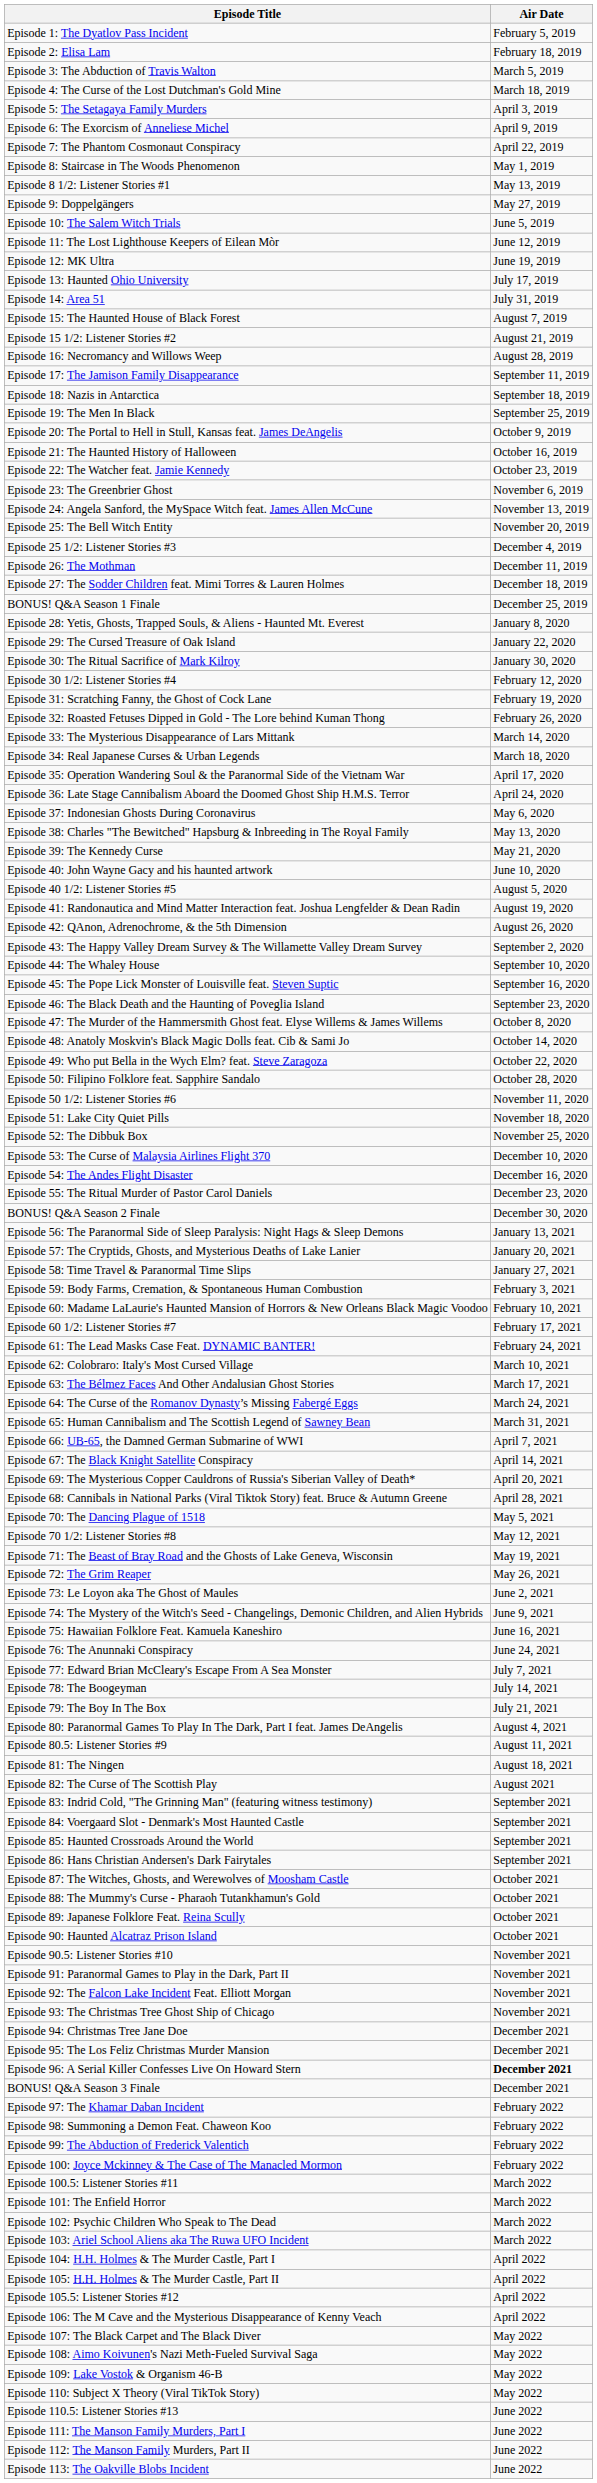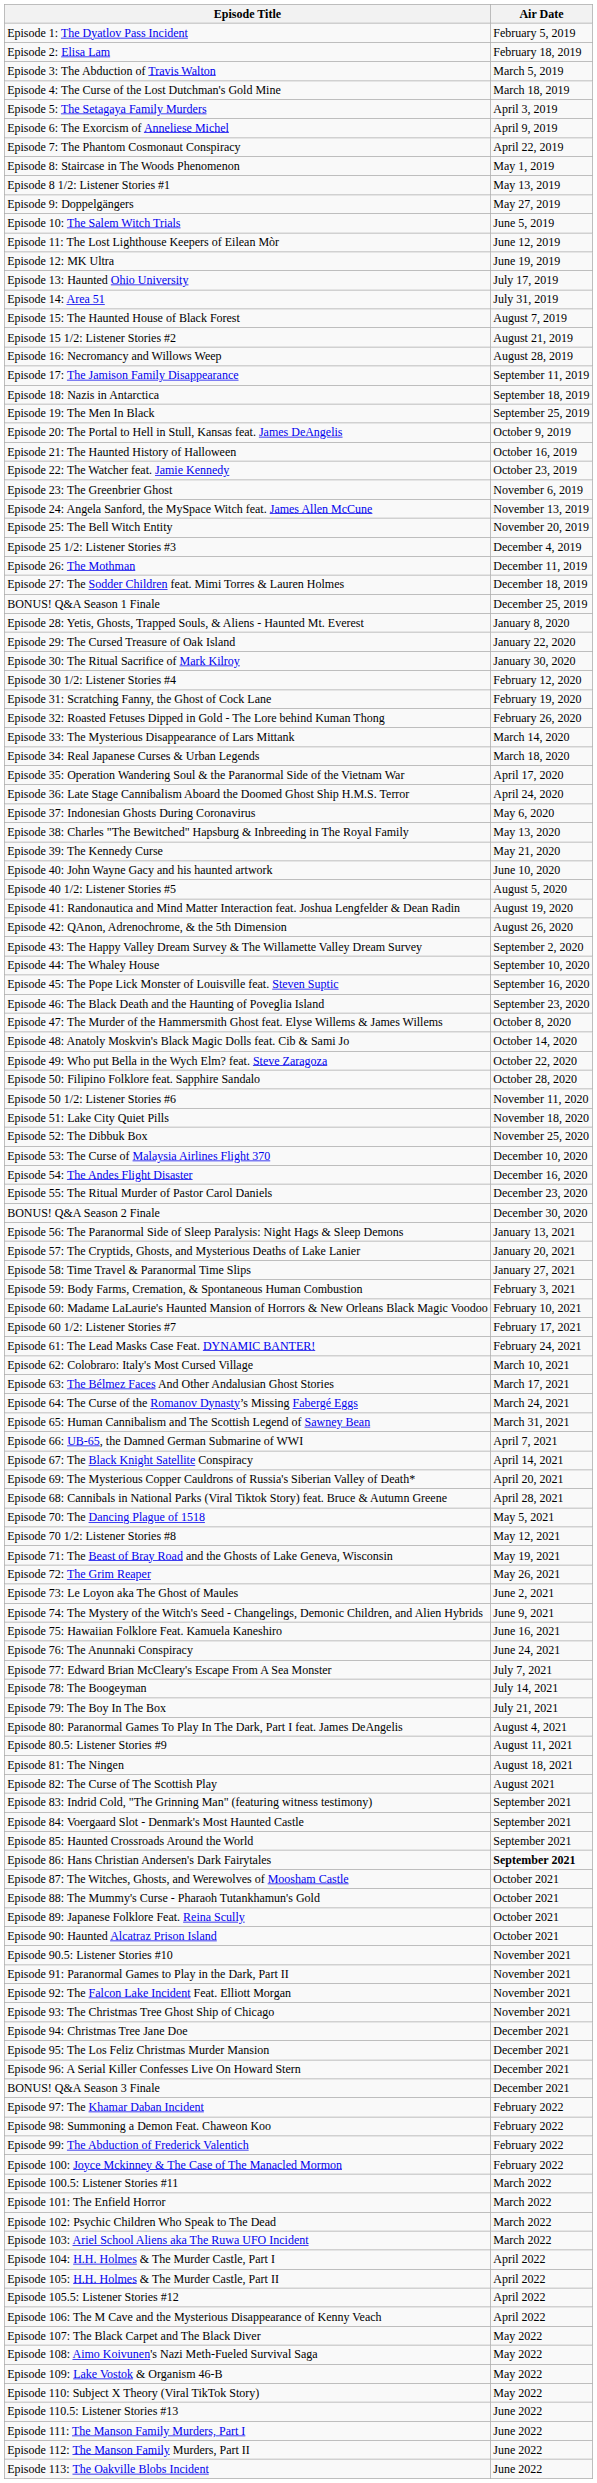(532, 1860) normal -> (534, 1860) bold
(533, 2069) bold -> (531, 2069) normal
